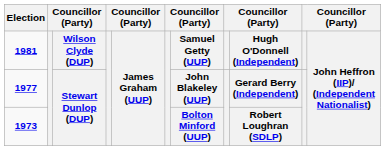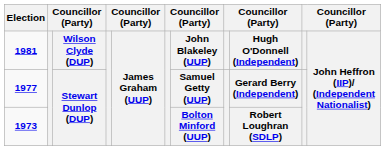(197, 50) Samuel Getty (UUP) -> (197, 50) John Blakeley (UUP)
(197, 88) John Blakeley (UUP) -> (197, 88) Samuel Getty (UUP)
